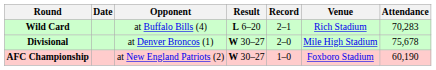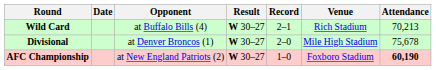(247, 27) L 6–20 -> (247, 27) W 30–27
(405, 27) 70,283 -> (405, 27) 70,213
(405, 57) normal -> (405, 57) bold
